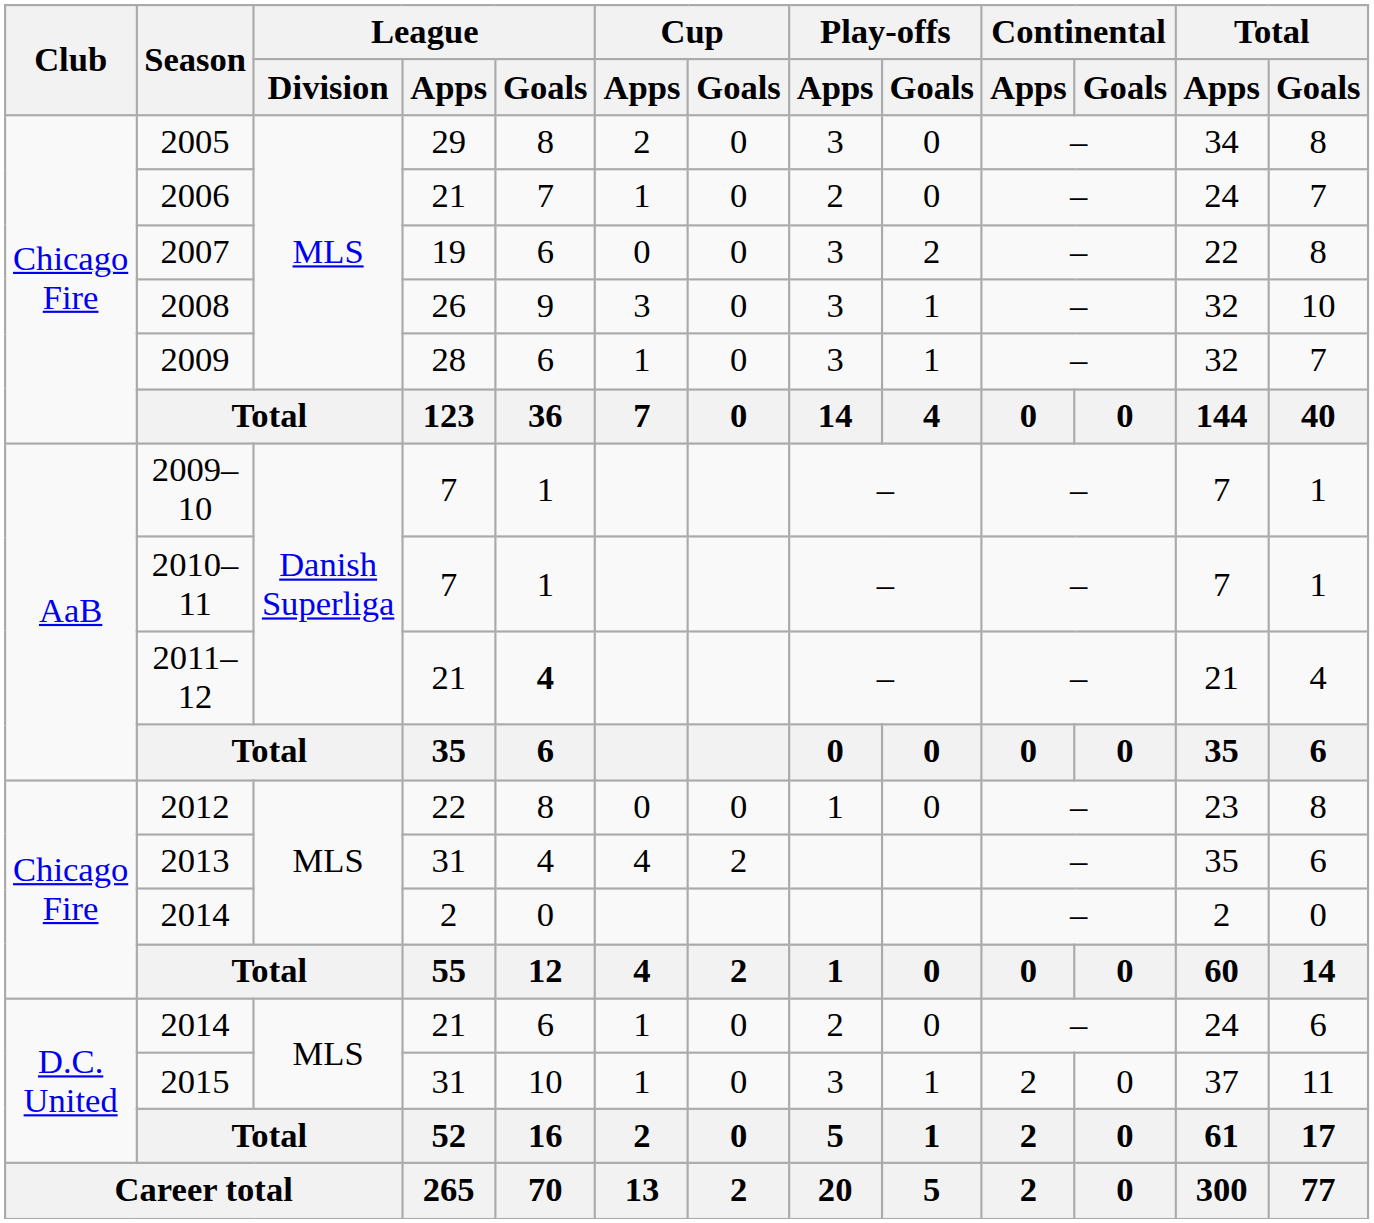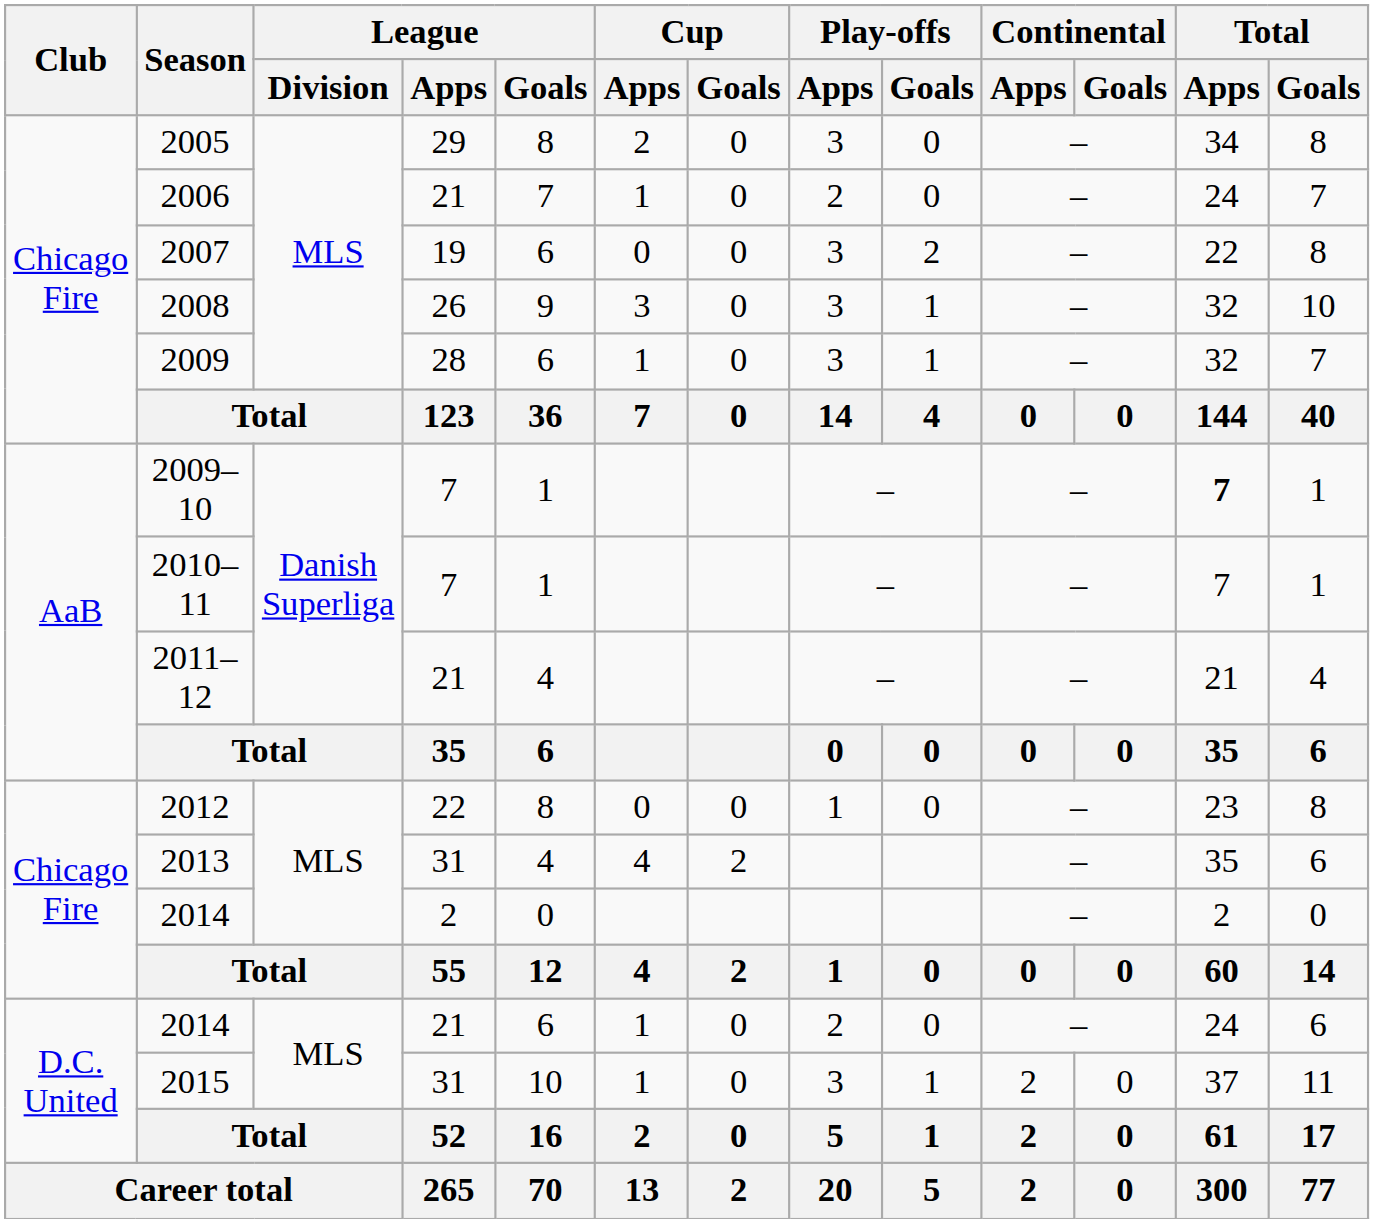(1222, 489) normal -> (1222, 489) bold
(545, 677) bold -> (545, 677) normal
